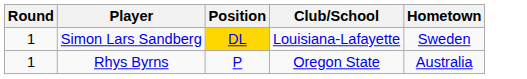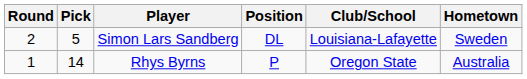+ column: (76, 16)
(31, 39) 1 -> (31, 39) 2
(237, 39) gold background -> (274, 39) no background
